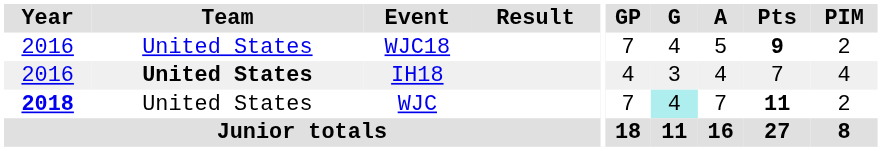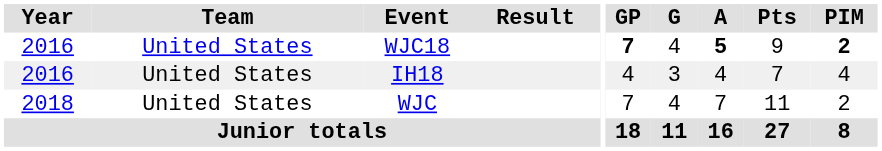(628, 47) normal -> (628, 47) bold
(721, 47) normal -> (721, 47) bold
(777, 47) bold -> (777, 47) normal
(844, 47) normal -> (844, 47) bold
(227, 75) bold -> (227, 75) normal
(48, 104) bold -> (48, 104) normal
(674, 104) paleturquoise background -> (674, 104) no background
(777, 104) bold -> (777, 104) normal
